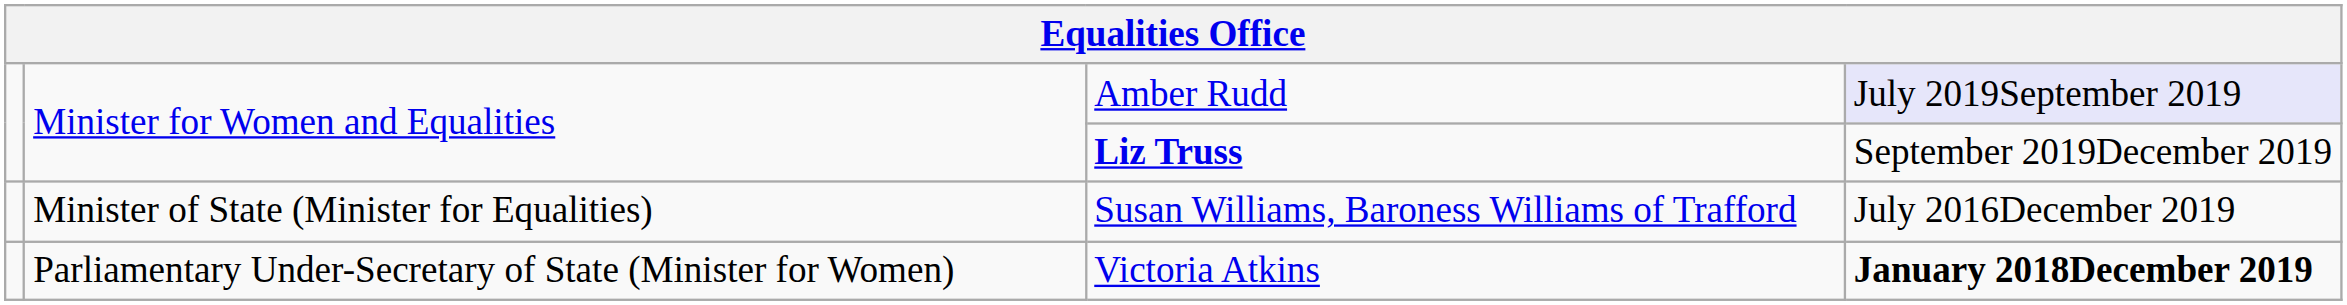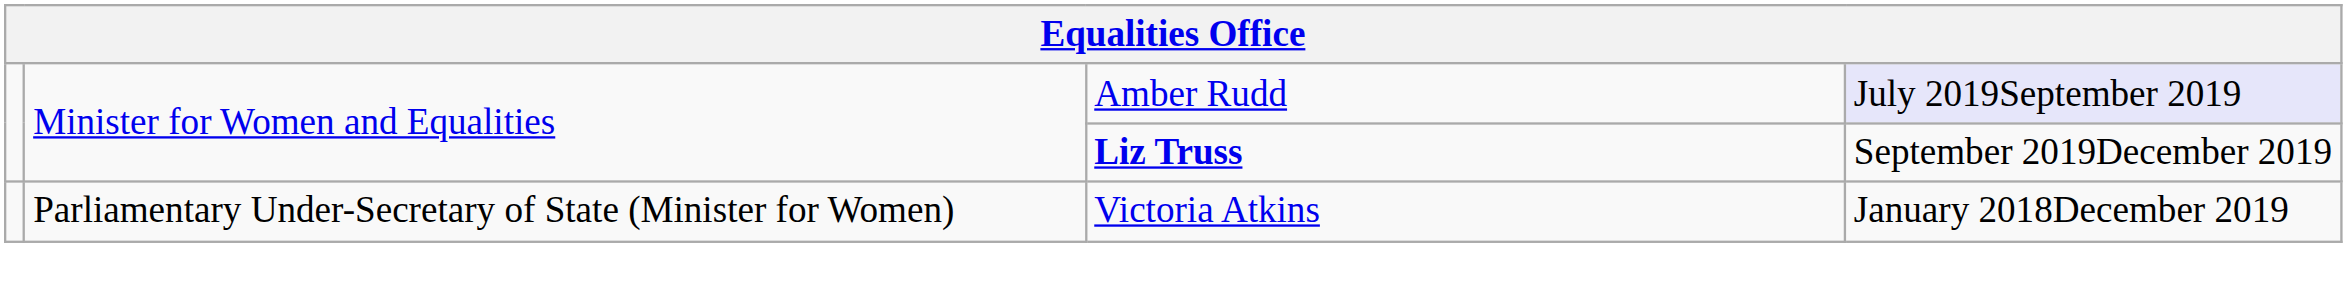- row: (1445, 210)
(2083, 269) bold -> (2071, 210) normal
